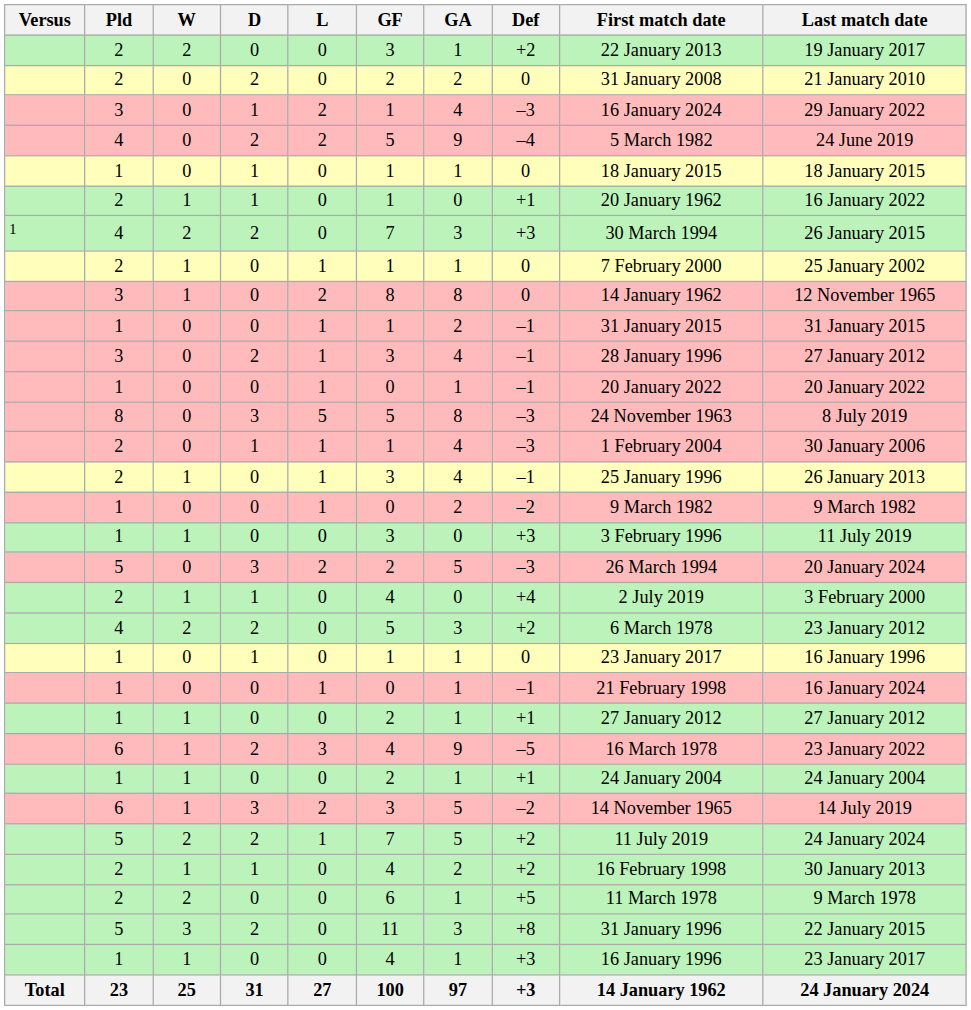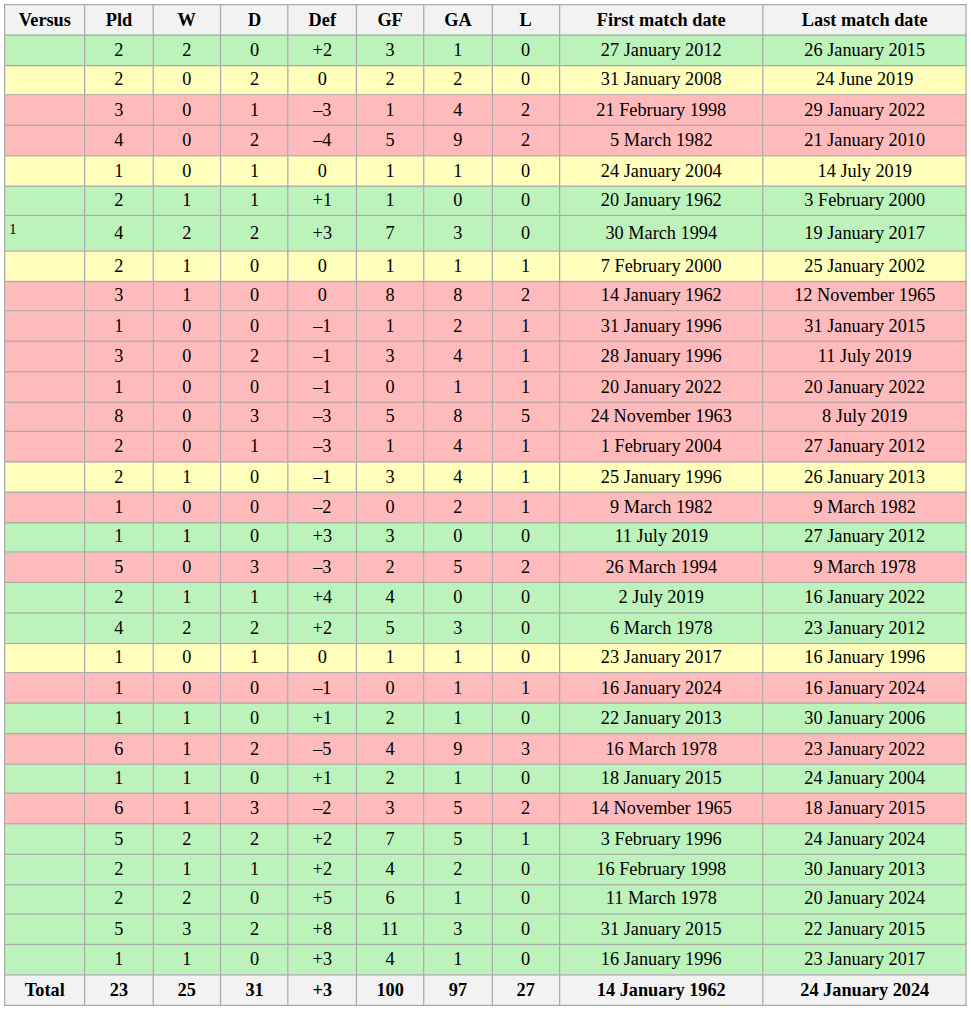columns swapped: (322, 19) <-> (526, 19)
(661, 50) 22 January 2013 -> (661, 50) 27 January 2012
(865, 50) 19 January 2017 -> (865, 50) 26 January 2015
(865, 80) 21 January 2010 -> (865, 80) 24 June 2019
(661, 110) 16 January 2024 -> (661, 110) 21 February 1998
(865, 140) 24 June 2019 -> (865, 140) 21 January 2010
(661, 170) 18 January 2015 -> (661, 170) 24 January 2004
(865, 170) 18 January 2015 -> (865, 170) 14 July 2019
(865, 200) 16 January 2022 -> (865, 200) 3 February 2000
(865, 233) 26 January 2015 -> (865, 233) 19 January 2017
(661, 326) 31 January 2015 -> (661, 326) 31 January 1996
(865, 356) 27 January 2012 -> (865, 356) 11 July 2019
(865, 447) 30 January 2006 -> (865, 447) 27 January 2012
(661, 537) 3 February 1996 -> (661, 537) 11 July 2019
(865, 537) 11 July 2019 -> (865, 537) 27 January 2012
(865, 567) 20 January 2024 -> (865, 567) 9 March 1978
(865, 597) 3 February 2000 -> (865, 597) 16 January 2022
(661, 688) 21 February 1998 -> (661, 688) 16 January 2024
(661, 718) 27 January 2012 -> (661, 718) 22 January 2013
(865, 718) 27 January 2012 -> (865, 718) 30 January 2006
(661, 778) 24 January 2004 -> (661, 778) 18 January 2015
(865, 809) 14 July 2019 -> (865, 809) 18 January 2015
(661, 839) 11 July 2019 -> (661, 839) 3 February 1996
(865, 899) 9 March 1978 -> (865, 899) 20 January 2024
(661, 929) 31 January 1996 -> (661, 929) 31 January 2015
